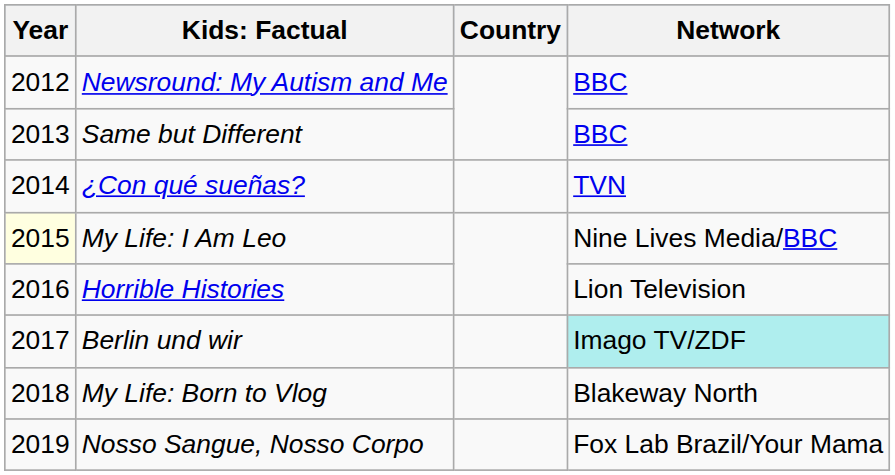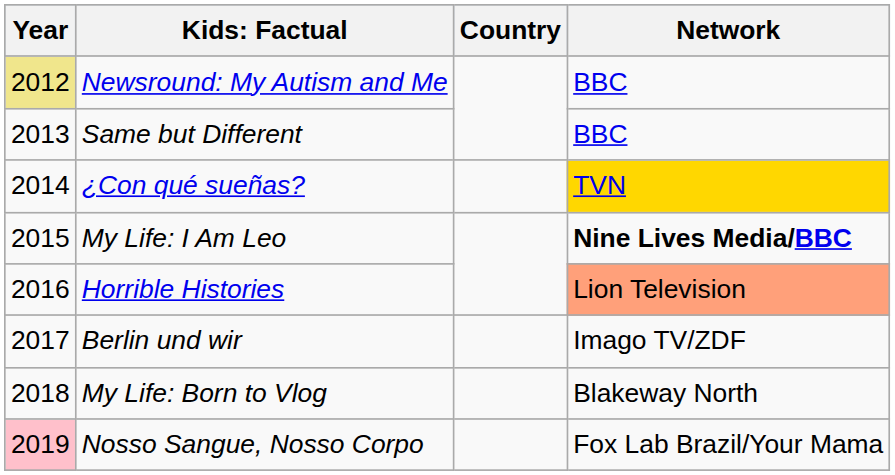(40, 82) no background -> (40, 82) khaki background
(600, 185) no background -> (600, 185) gold background
(40, 237) lightyellow background -> (40, 237) no background
(705, 237) normal -> (713, 237) bold
(660, 289) no background -> (660, 289) lightsalmon background
(659, 340) paleturquoise background -> (659, 340) no background
(40, 444) no background -> (40, 444) pink background
